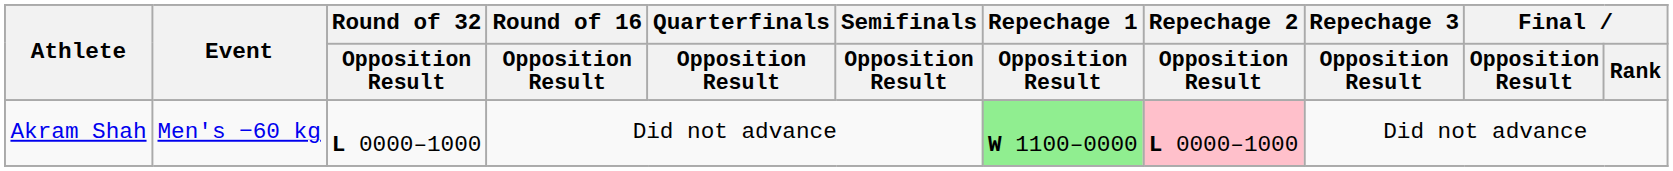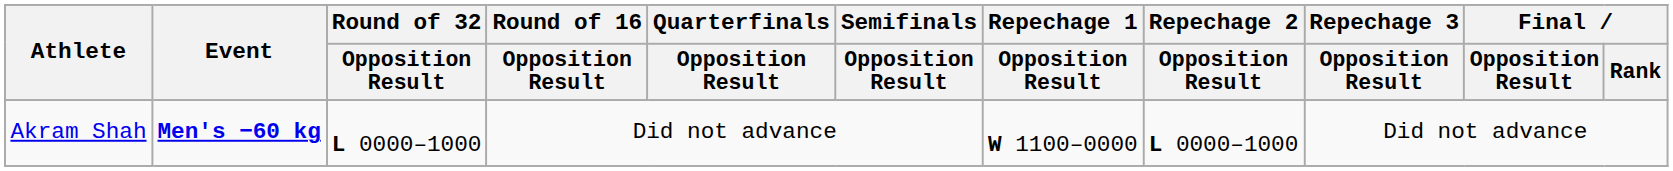(239, 133) normal -> (239, 133) bold
(1063, 146) lightgreen background -> (1063, 146) no background
(1224, 146) pink background -> (1224, 146) no background
